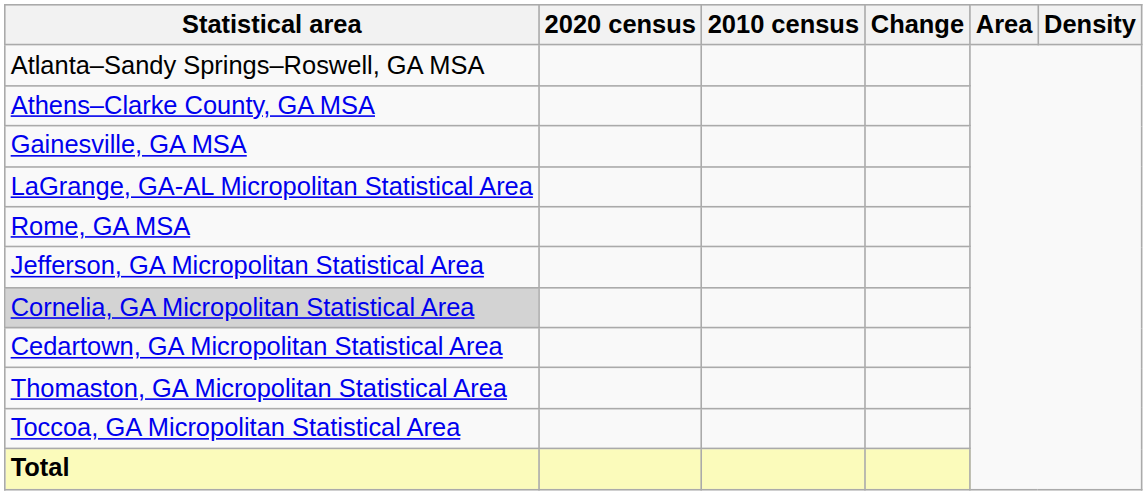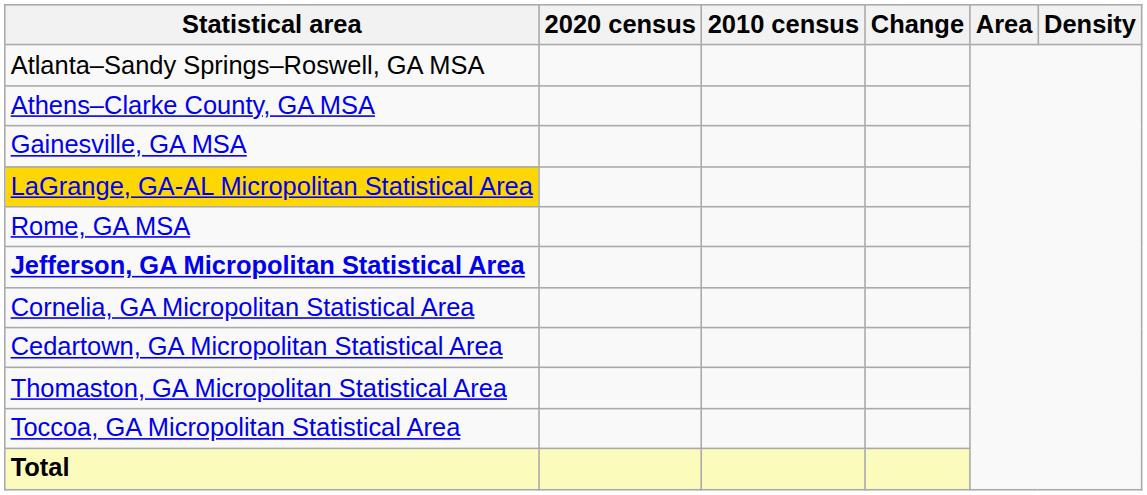(272, 186) no background -> (272, 186) gold background
(247, 266) normal -> (268, 266) bold
(243, 307) lightgrey background -> (243, 307) no background
